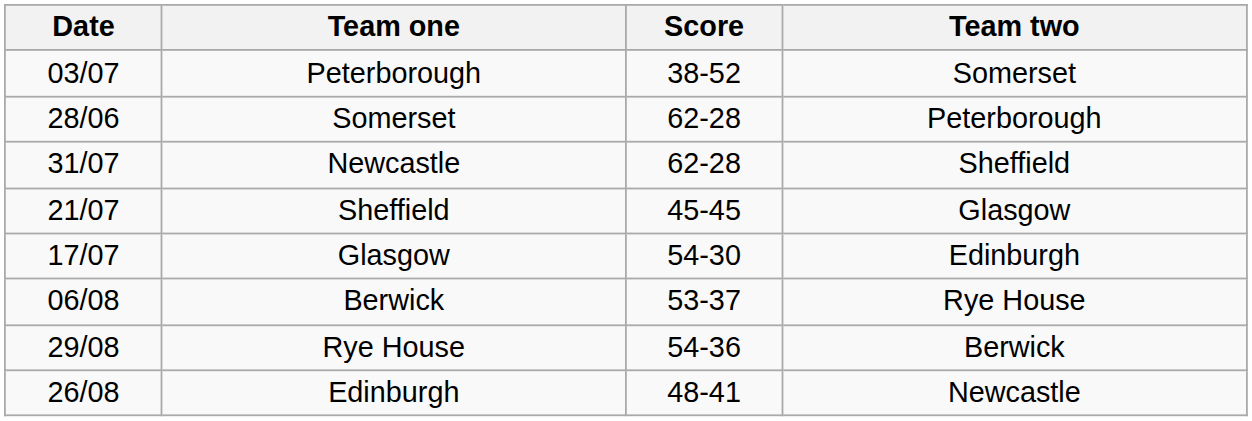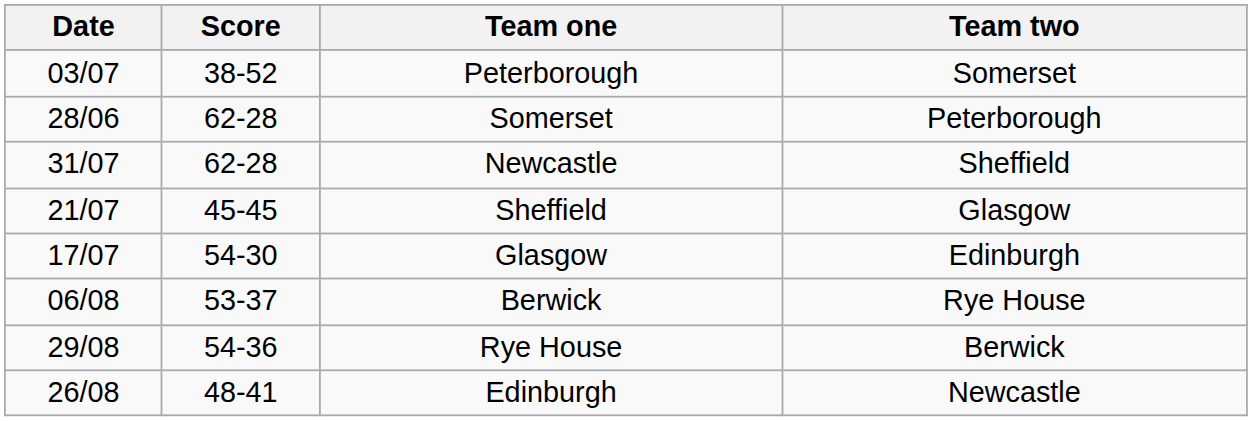columns swapped: (394, 27) <-> (704, 27)
